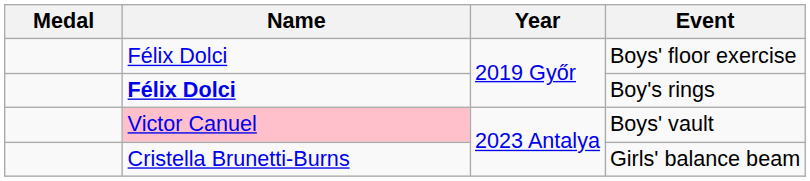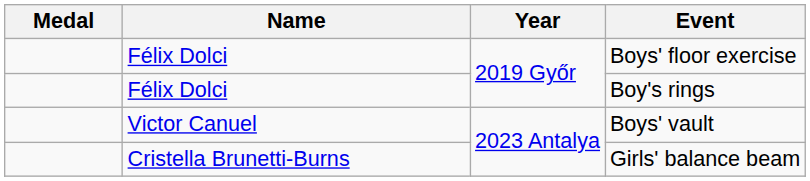(182, 90) bold -> (177, 90) normal
(192, 124) pink background -> (192, 124) no background
